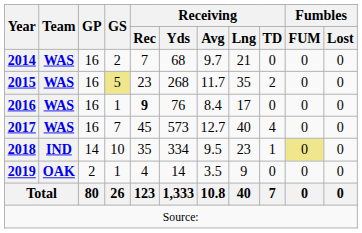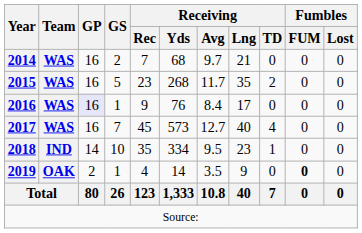(117, 82) khaki background -> (117, 82) no background
(92, 104) no background -> (92, 104) lavender background
(145, 104) bold -> (145, 104) normal
(305, 149) khaki background -> (305, 149) no background
(305, 171) normal -> (305, 171) bold
